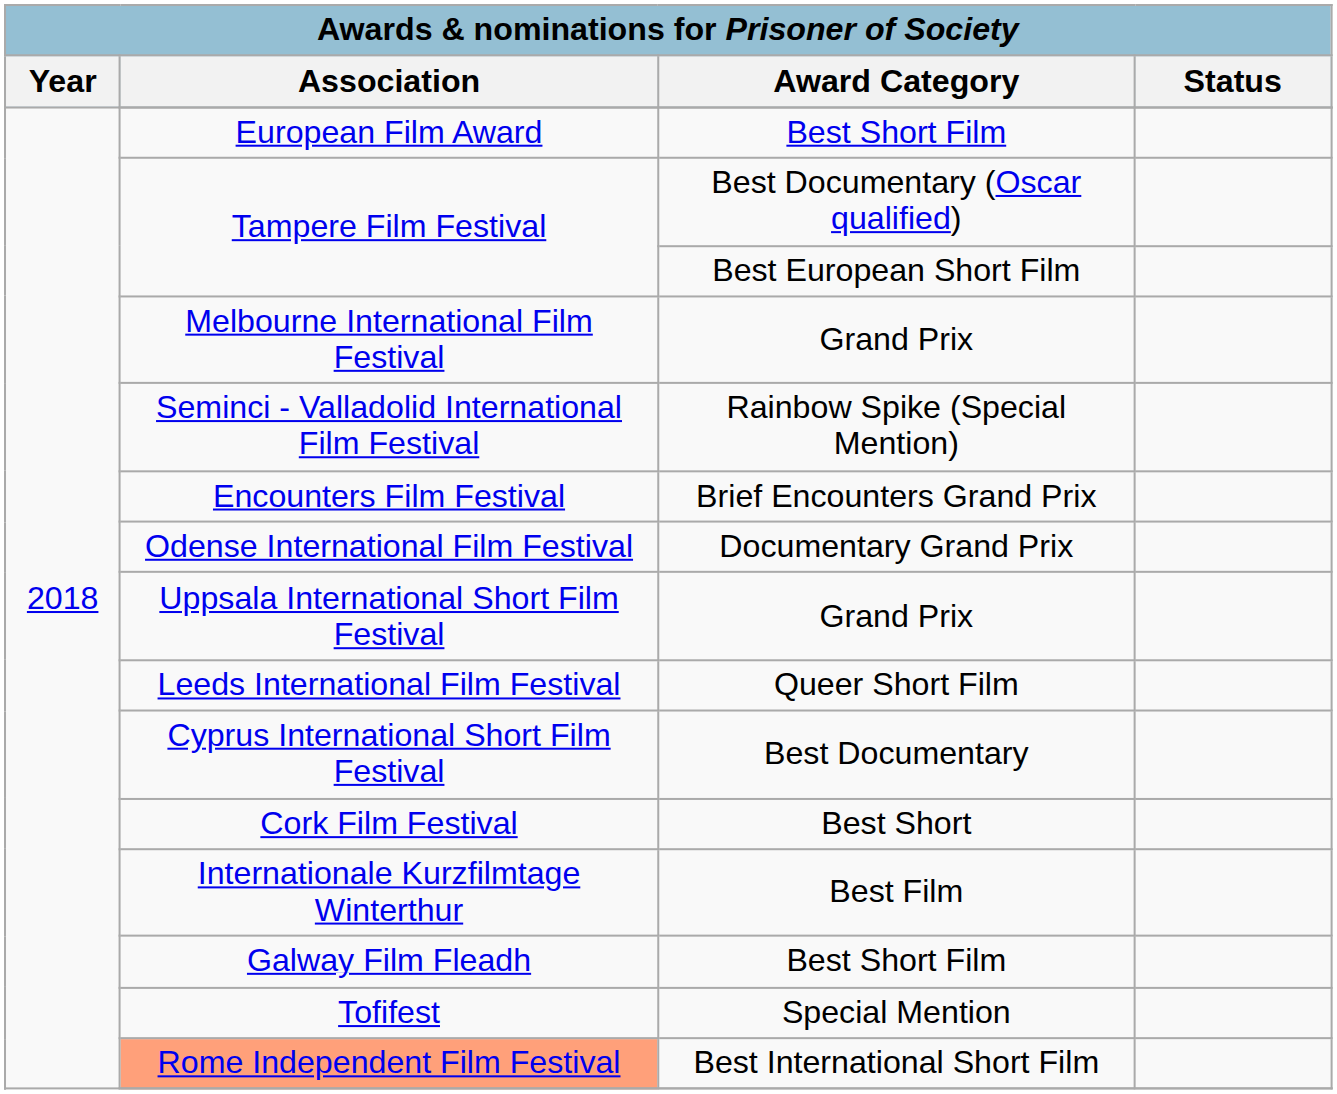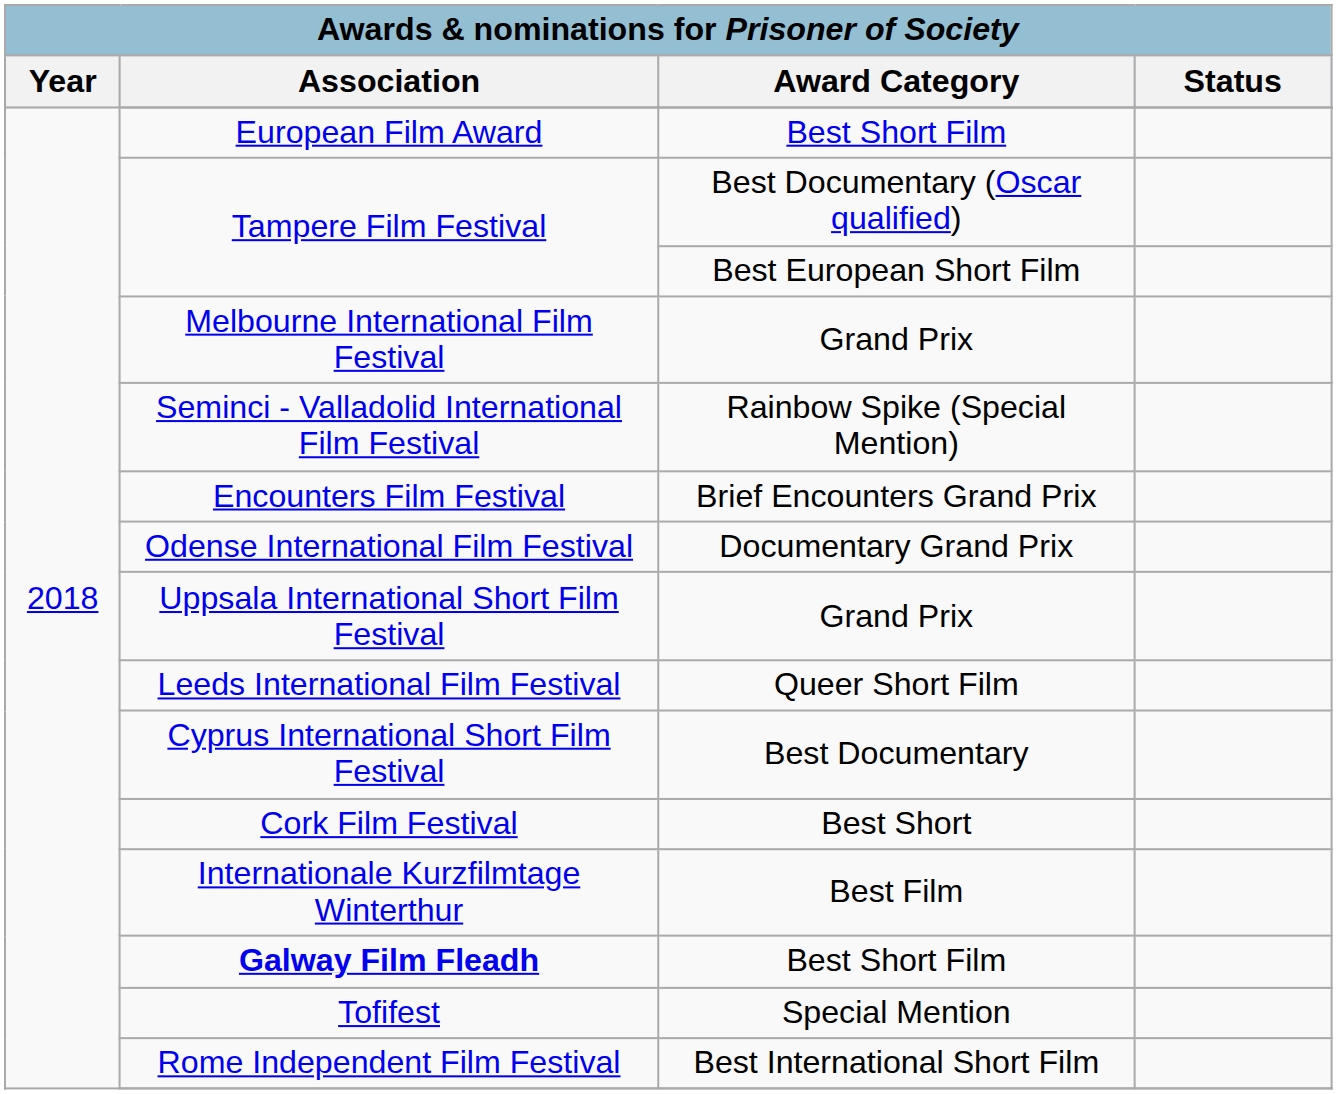(389, 961) normal -> (389, 961) bold
(389, 1063) lightsalmon background -> (389, 1063) no background
